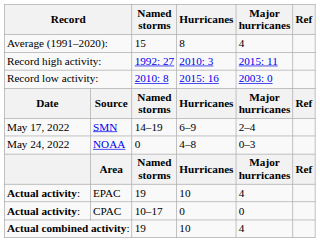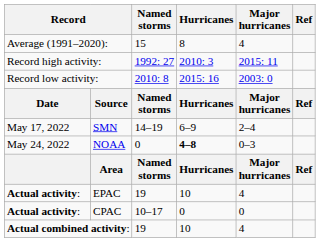(188, 145) normal -> (188, 145) bold
